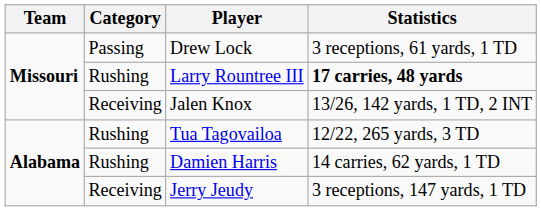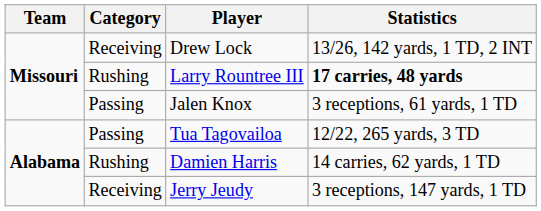(116, 47) Passing -> (125, 47) Receiving
(415, 47) 3 receptions, 61 yards, 1 TD -> (422, 47) 13/26, 142 yards, 1 TD, 2 INT
(125, 104) Receiving -> (116, 104) Passing
(422, 104) 13/26, 142 yards, 1 TD, 2 INT -> (415, 104) 3 receptions, 61 yards, 1 TD
(119, 133) Rushing -> (116, 133) Passing
